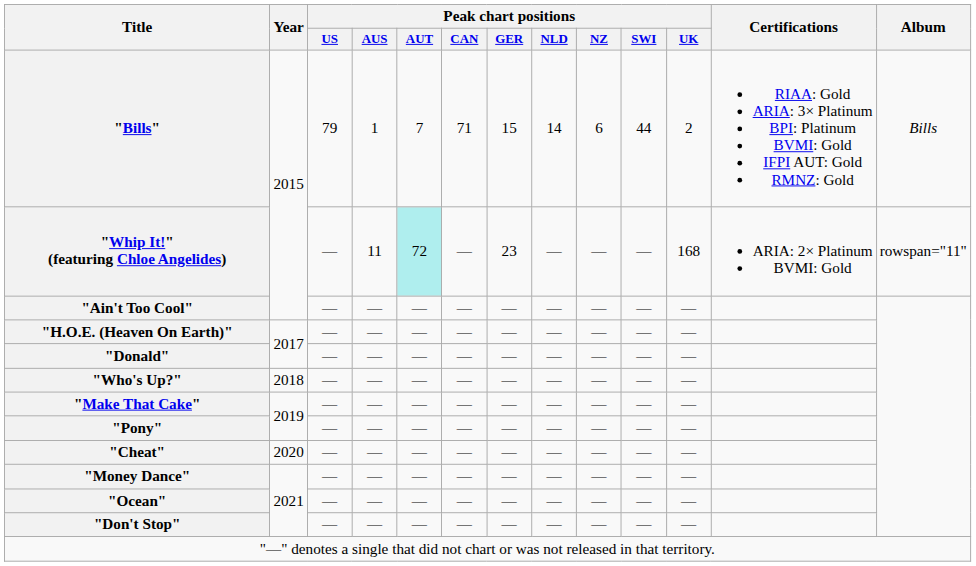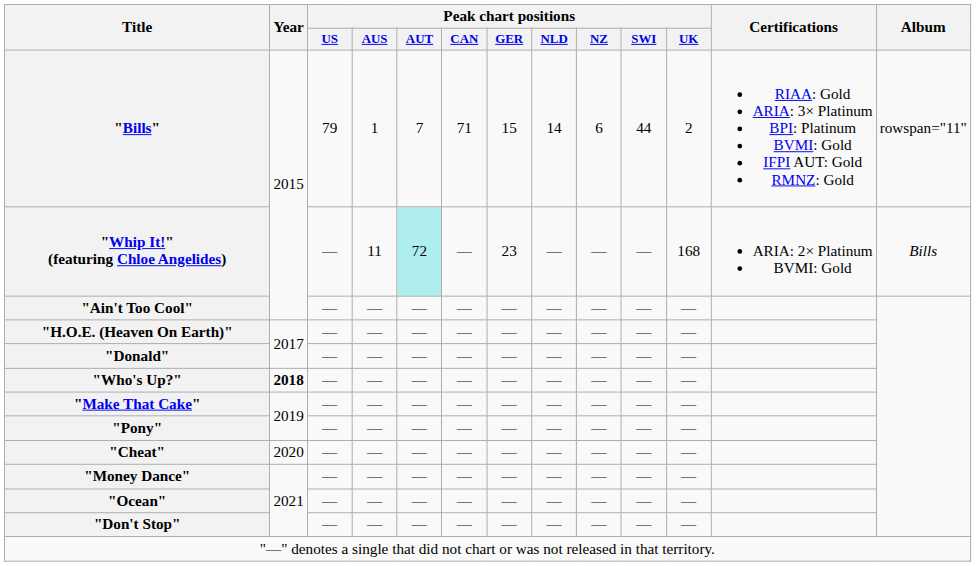(923, 128) Bills -> (923, 128) rowspan="11"
(923, 251) rowspan="11" -> (923, 251) Bills
(289, 380) normal -> (289, 380) bold
